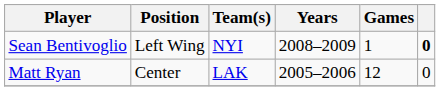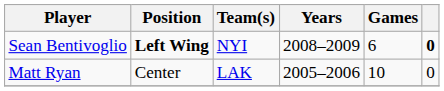(170, 45) normal -> (172, 45) bold
(368, 45) 1 -> (372, 45) 6
(372, 72) 12 -> (376, 72) 10
